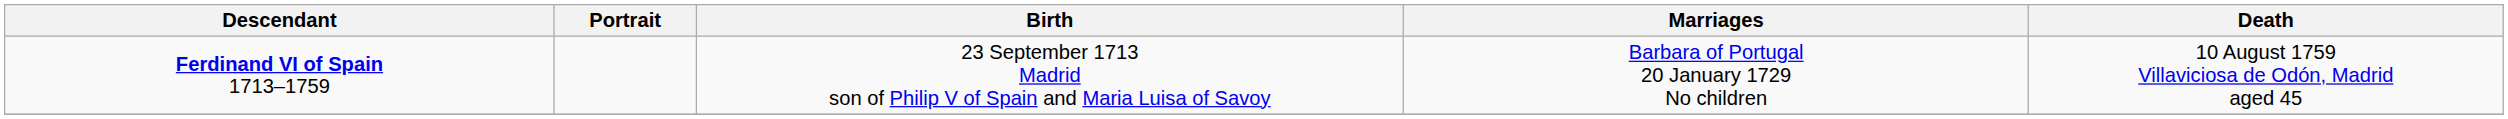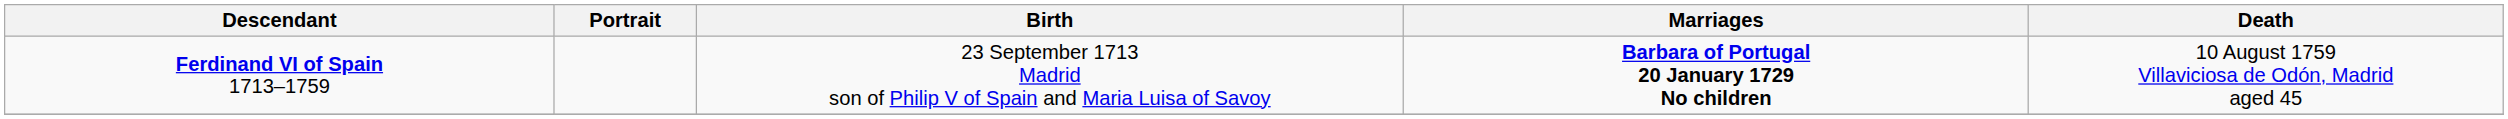(1716, 75) normal -> (1716, 75) bold
